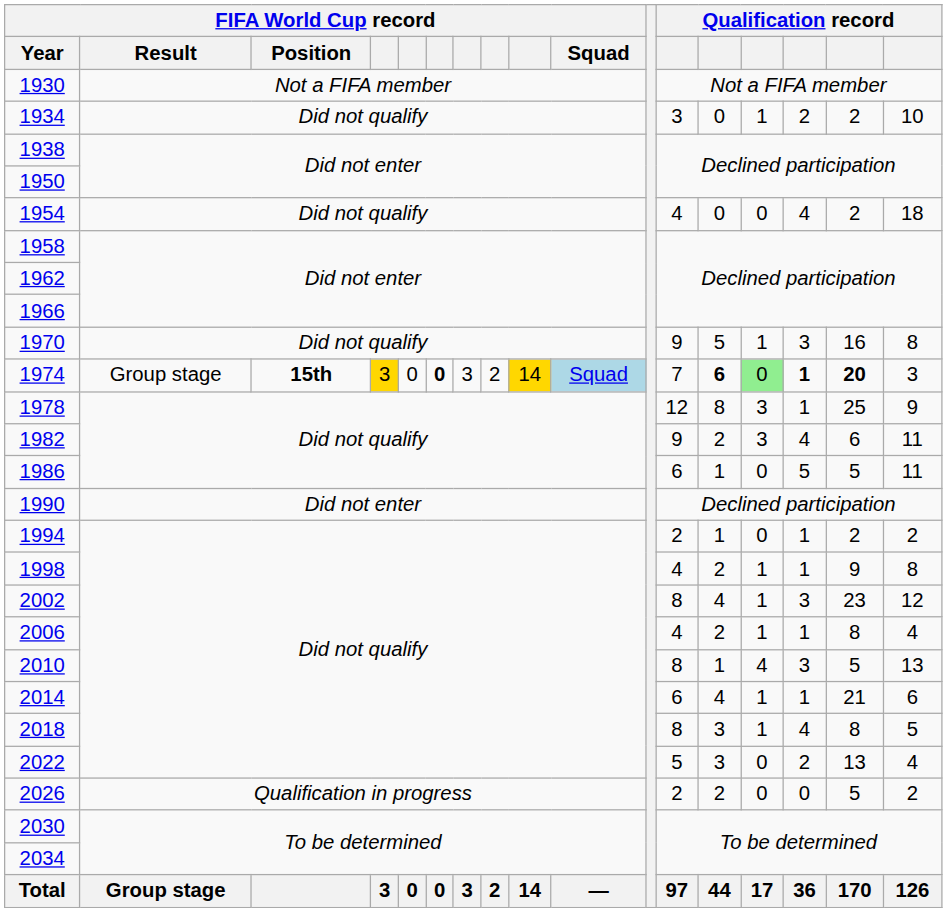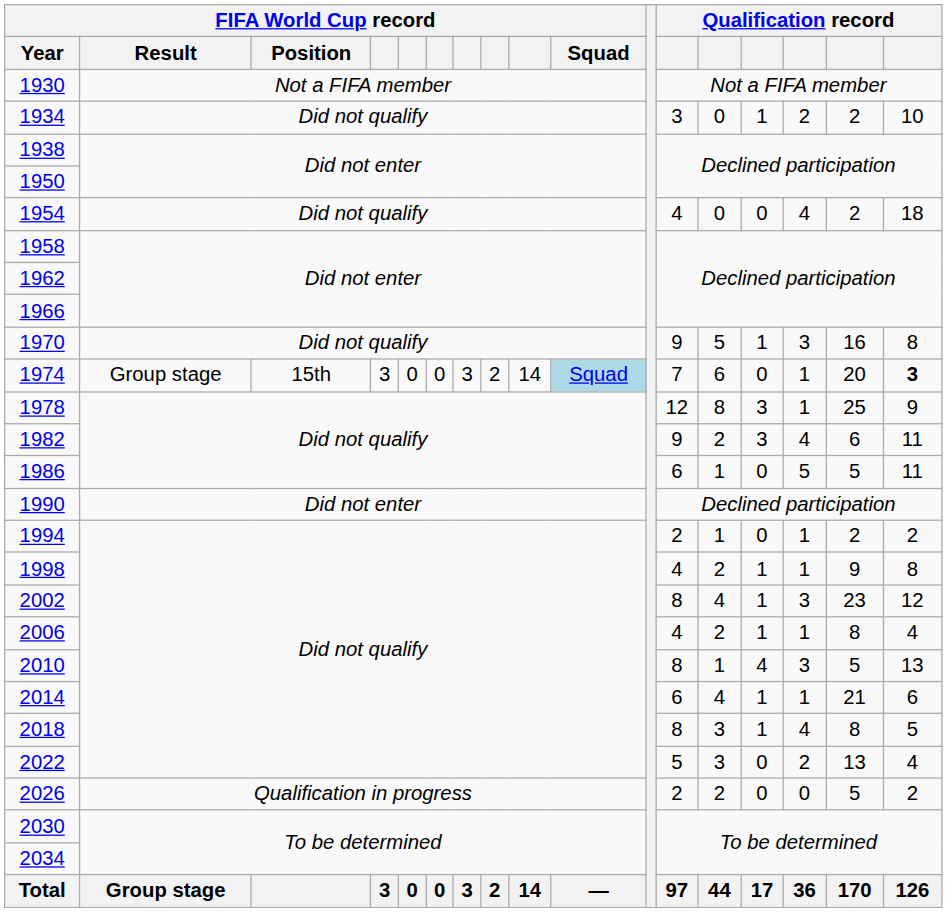(311, 375) bold -> (311, 375) normal
(385, 375) gold background -> (385, 375) no background
(440, 375) bold -> (440, 375) normal
(530, 375) gold background -> (530, 375) no background
(719, 375) bold -> (719, 375) normal
(762, 375) lightgreen background -> (762, 375) no background
(805, 375) bold -> (805, 375) normal
(855, 375) bold -> (855, 375) normal
(912, 375) normal -> (912, 375) bold
